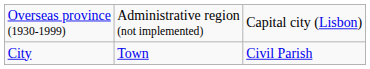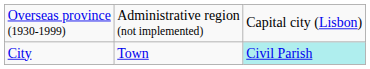(279, 53) no background -> (279, 53) paleturquoise background
